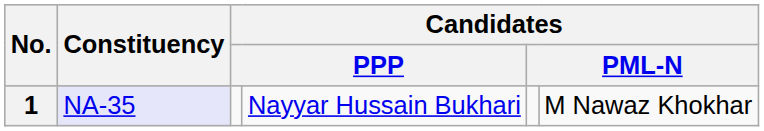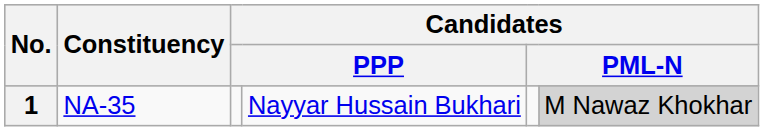(99, 105) lavender background -> (99, 105) no background
(648, 105) no background -> (648, 105) lightgrey background
